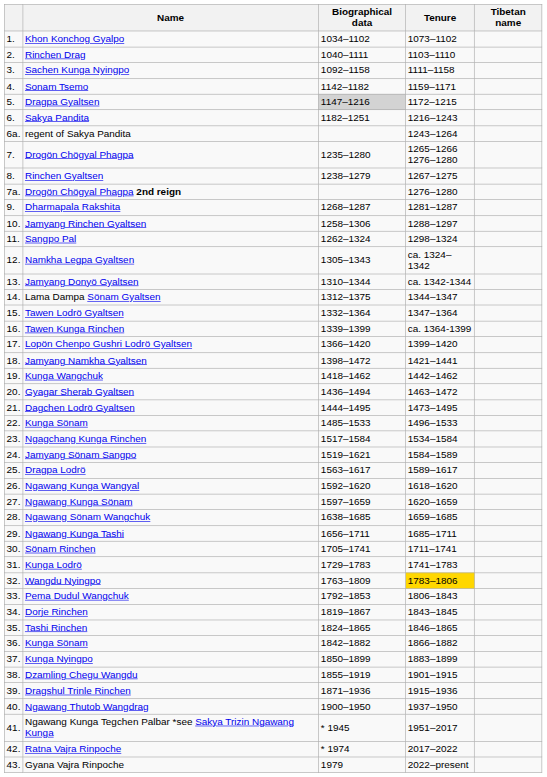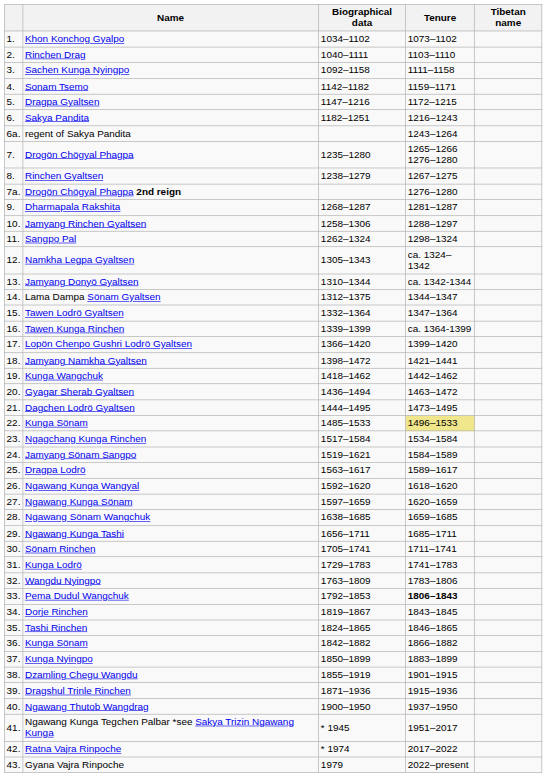(345, 102) lightgrey background -> (345, 102) no background
(433, 423) no background -> (433, 423) khaki background
(433, 580) gold background -> (433, 580) no background
(433, 596) normal -> (433, 596) bold
